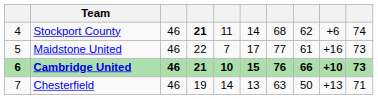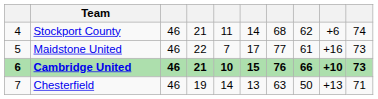(200, 31) bold -> (200, 31) normal
